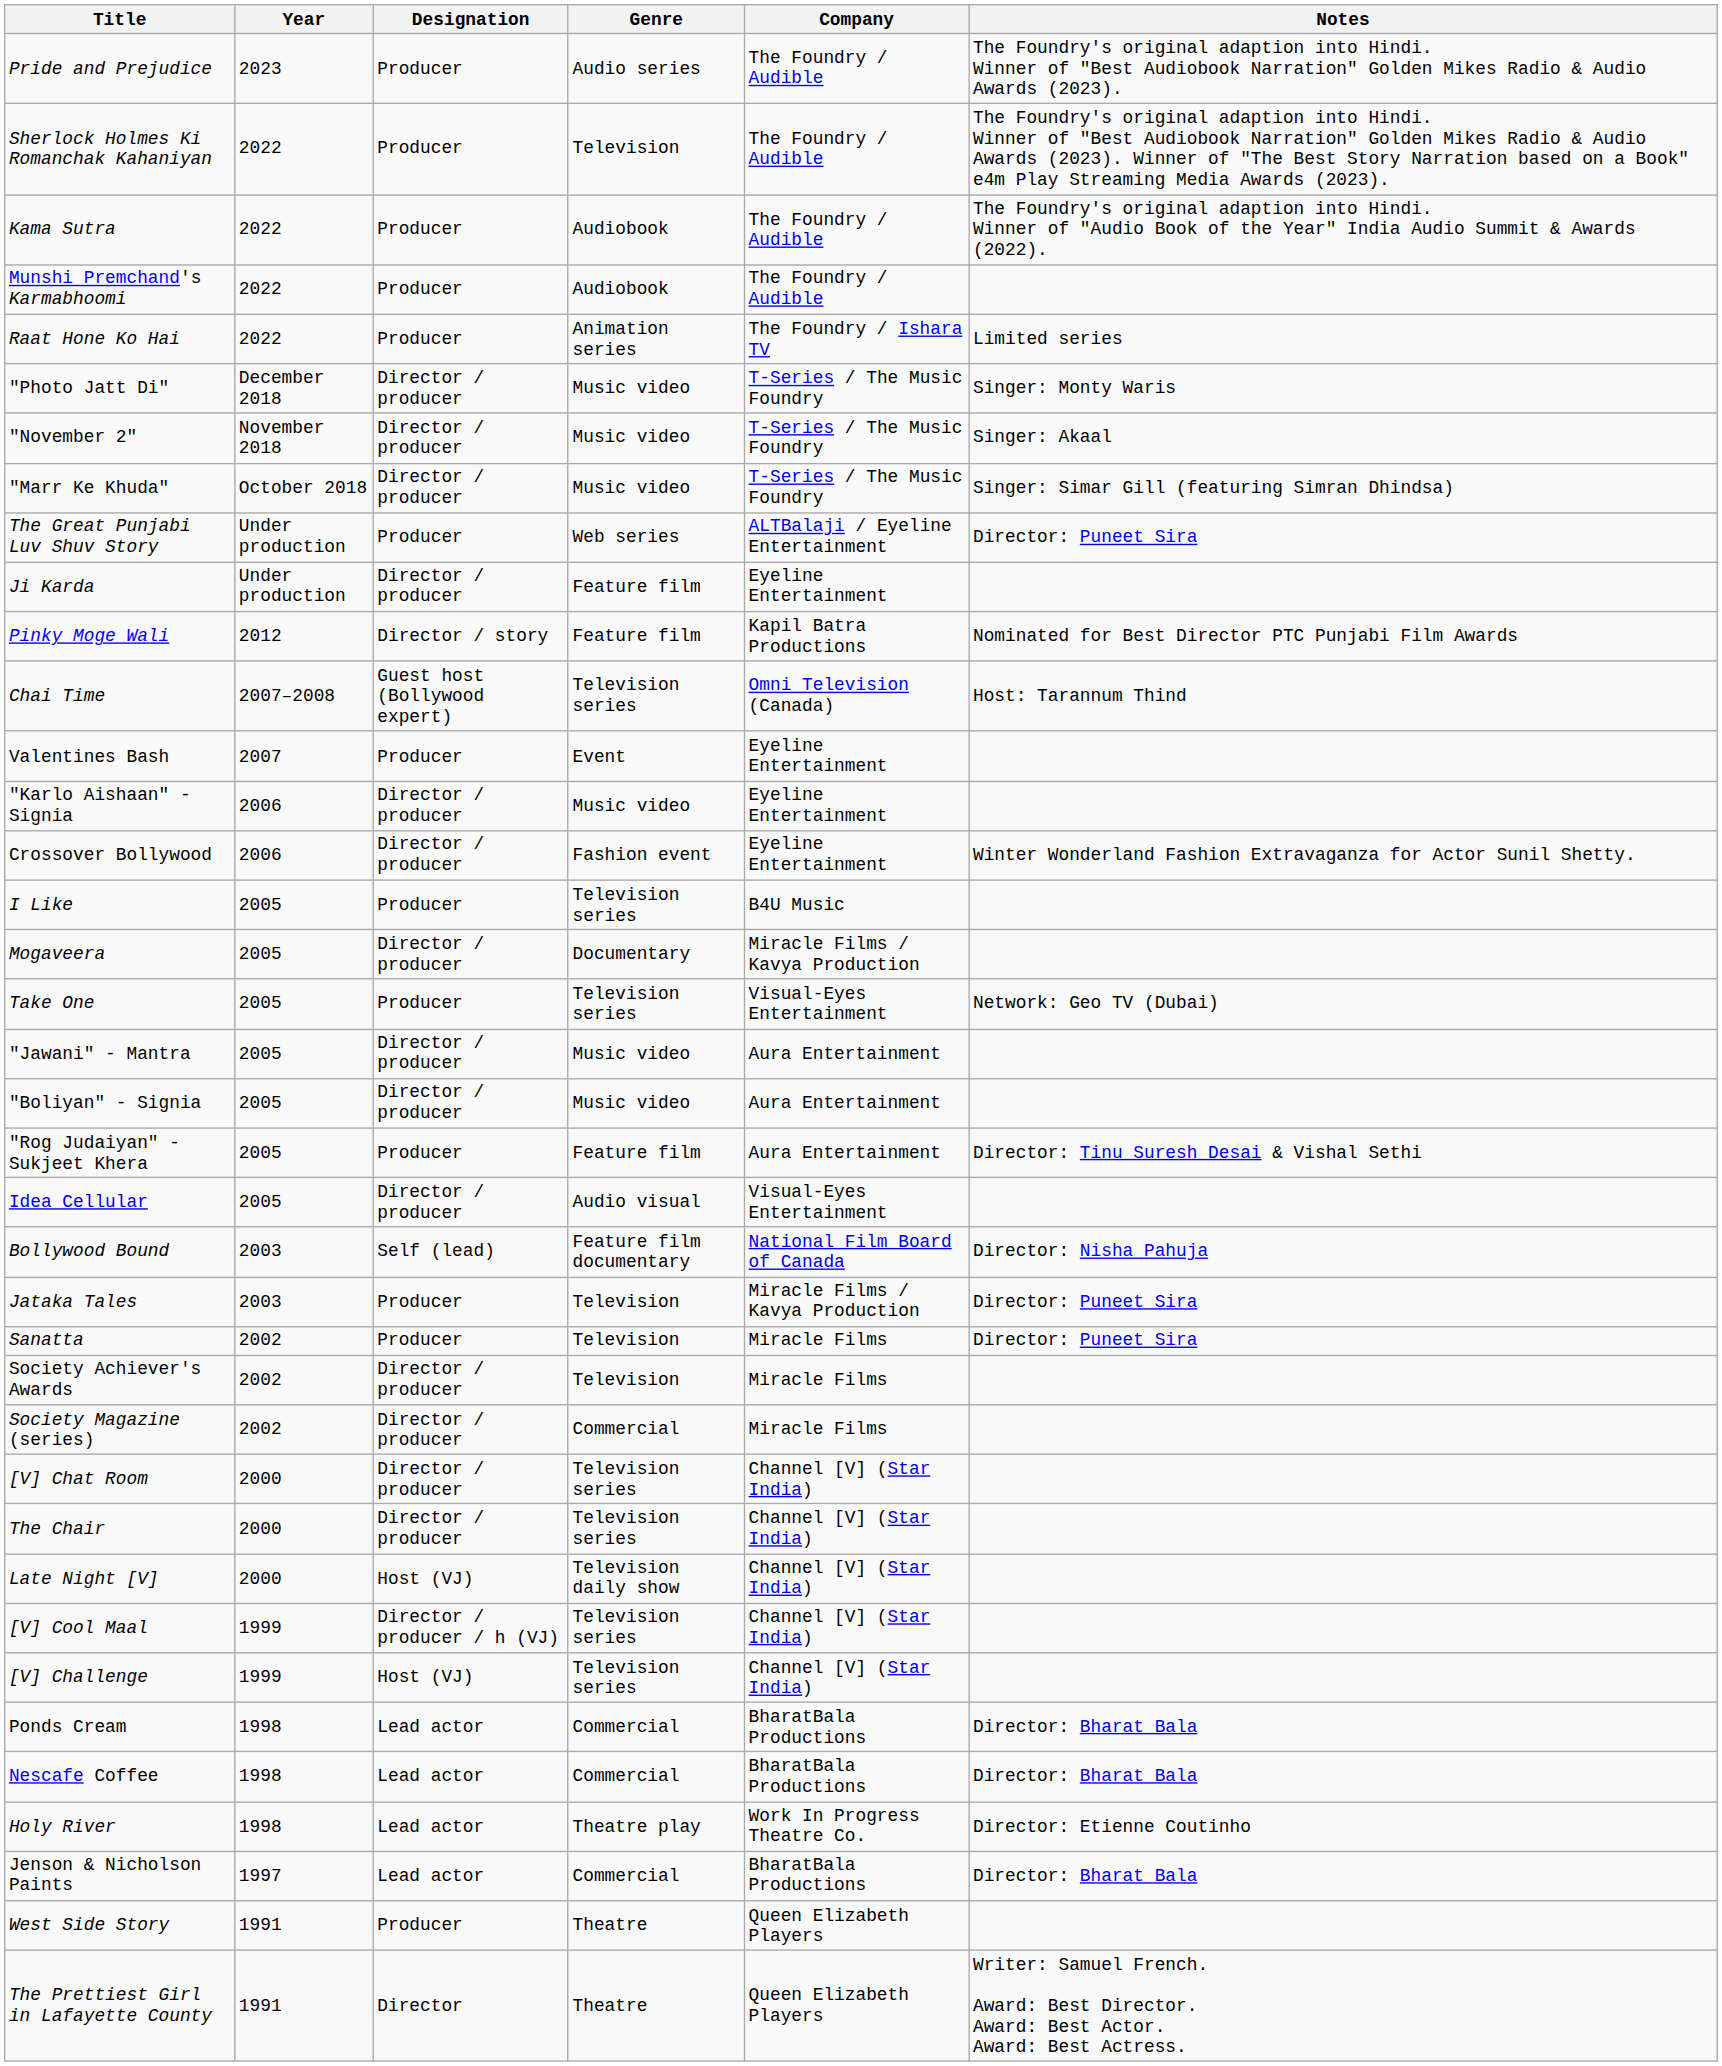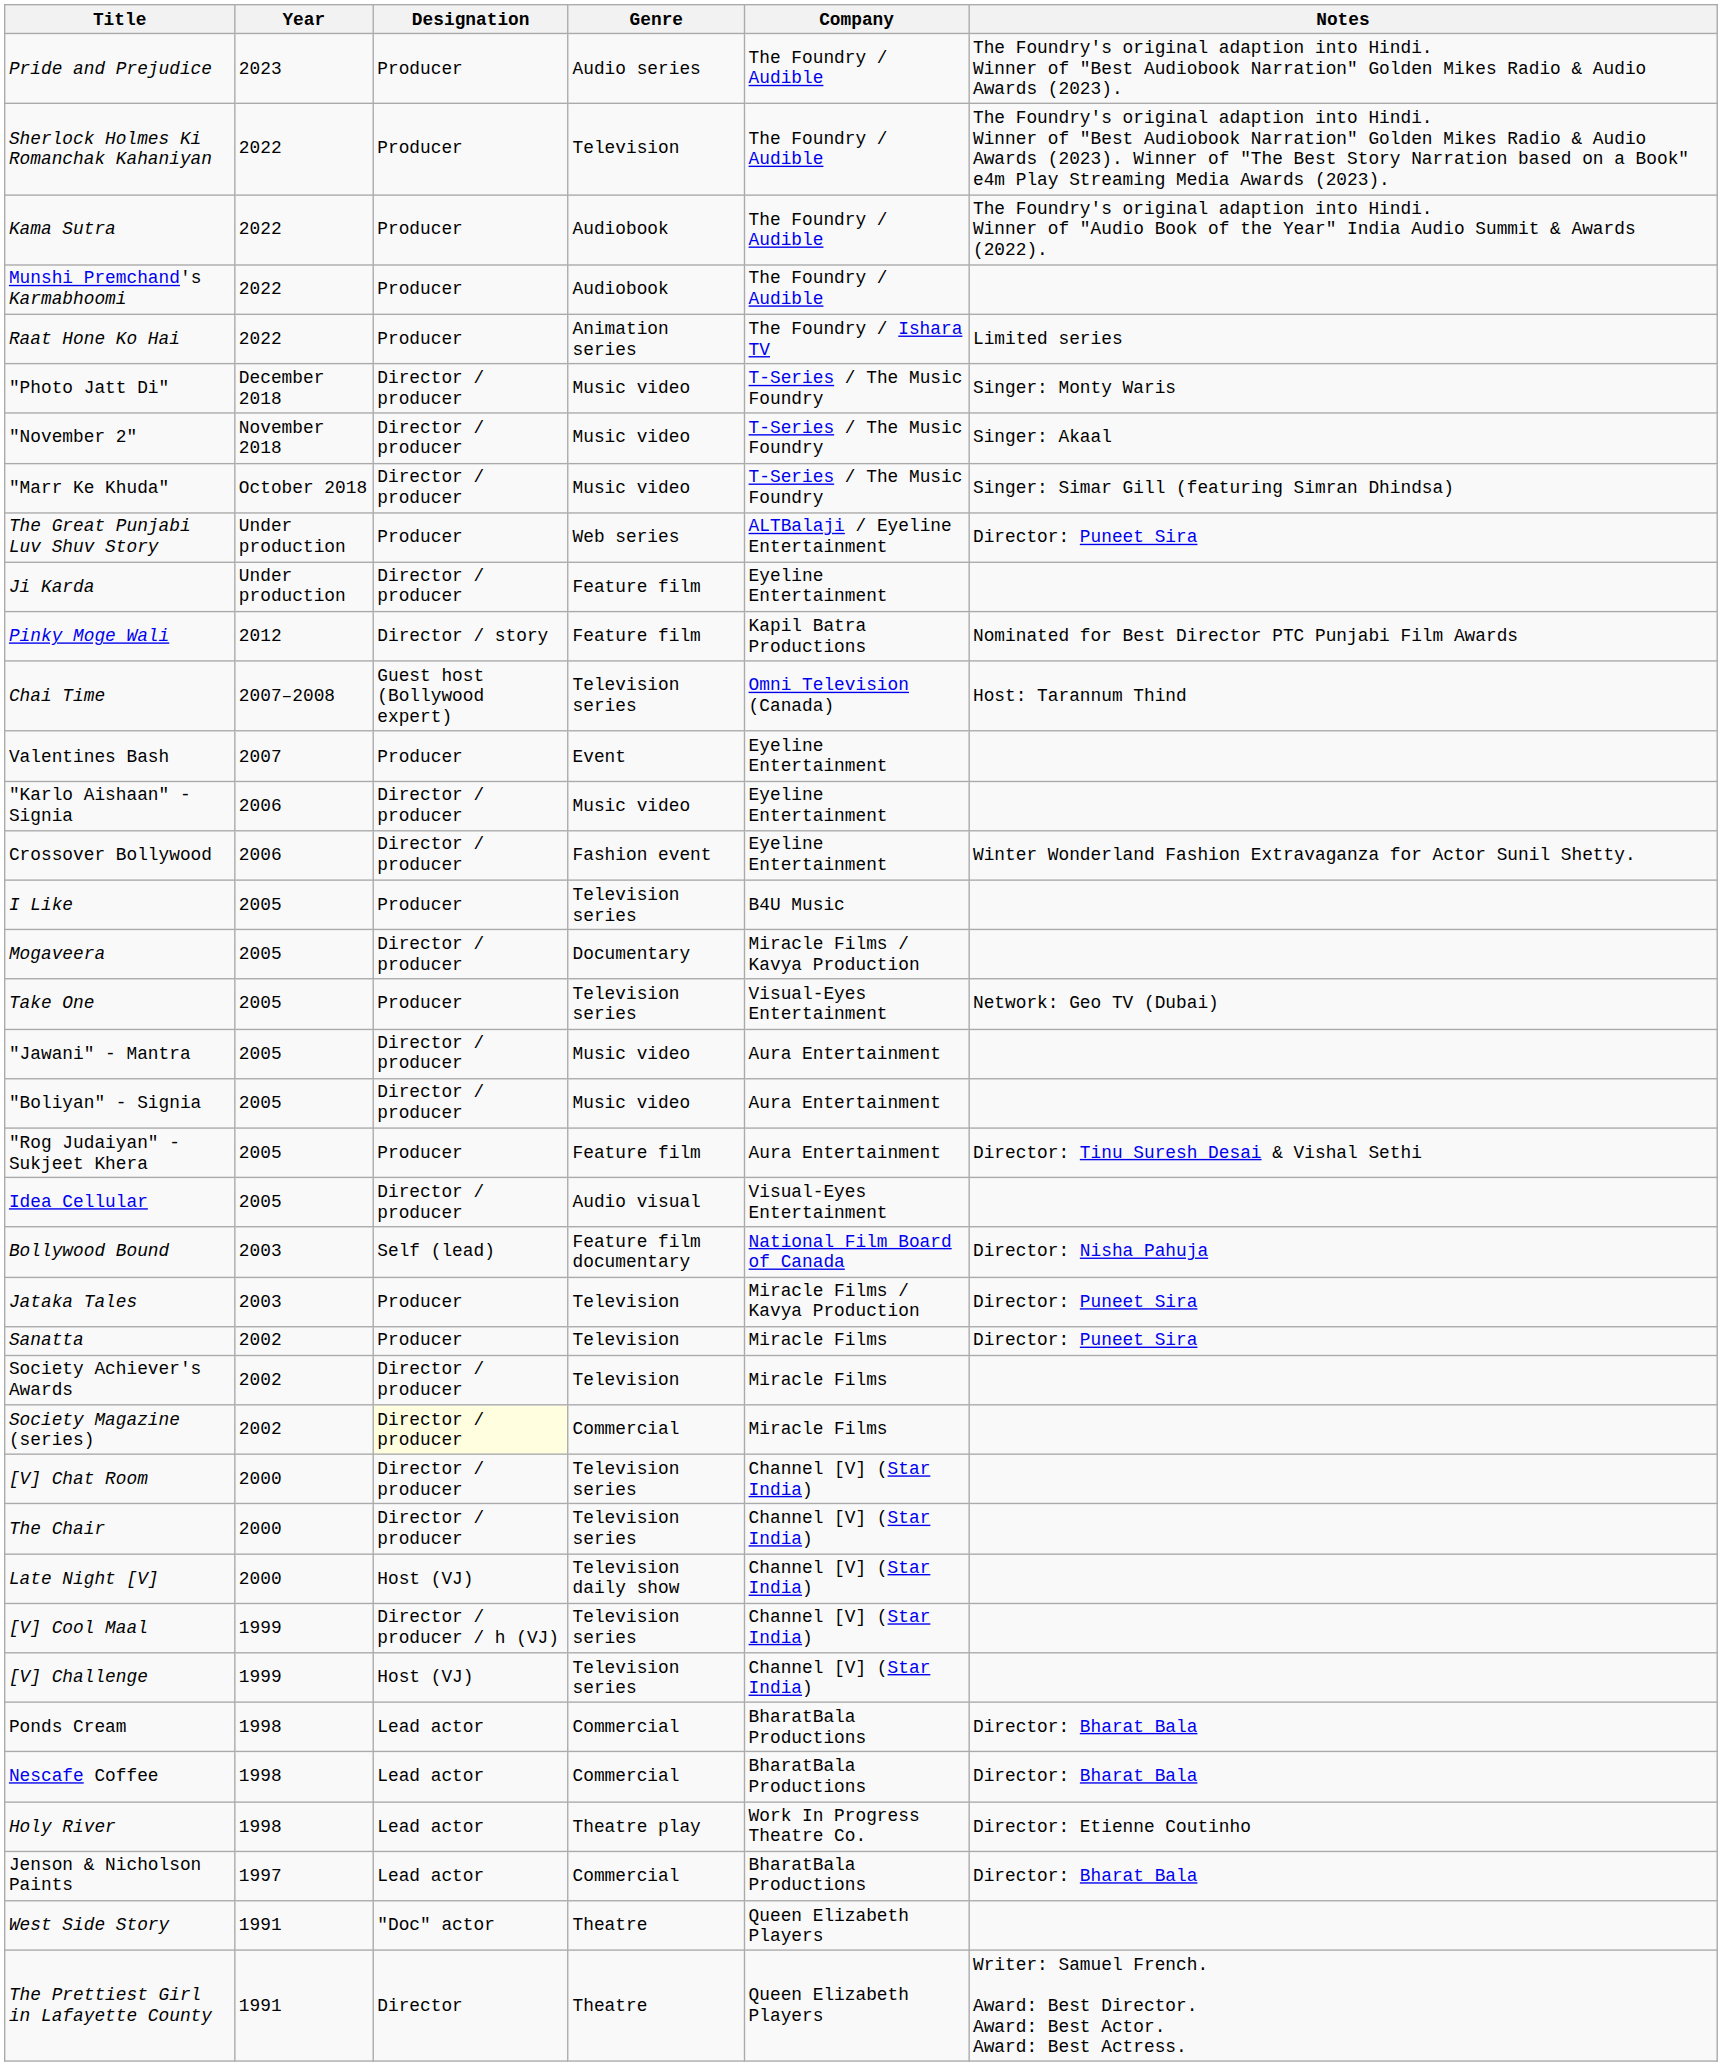(431, 1430) no background -> (431, 1430) lightyellow background
(420, 1925) Producer -> (436, 1925) "Doc" actor
